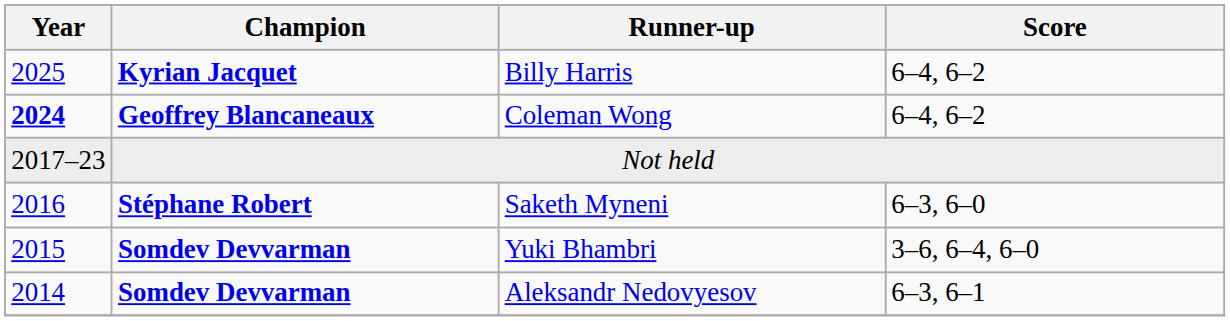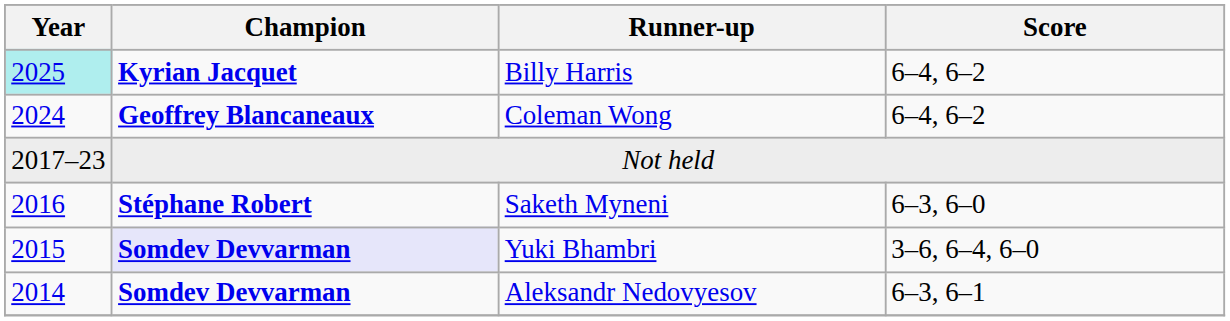(38, 71) no background -> (38, 71) paleturquoise background
(38, 115) bold -> (38, 115) normal
(234, 249) no background -> (234, 249) lavender background
